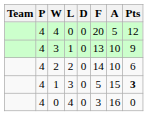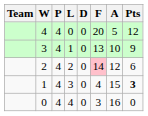columns swapped: (42, 13) <-> (56, 13)
(98, 66) no background -> (98, 66) pink background
(115, 66) 10 -> (115, 66) 12
(98, 84) 5 -> (98, 84) 4
